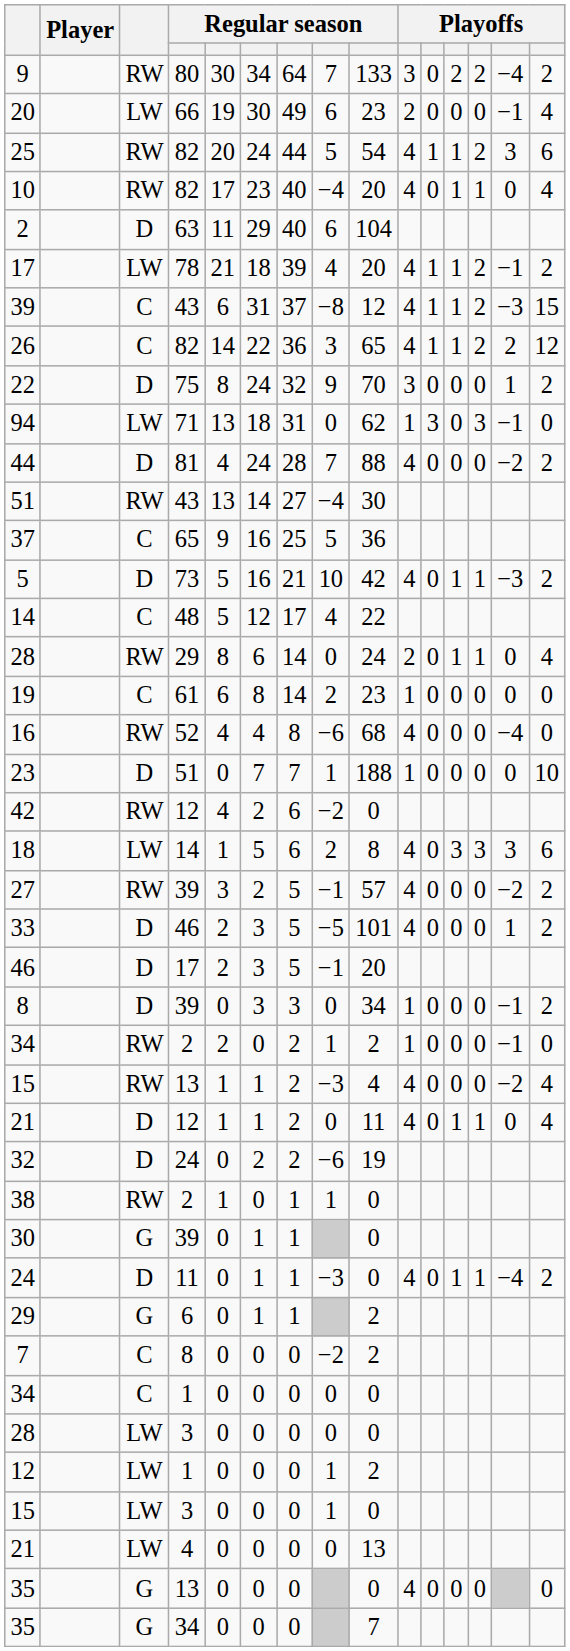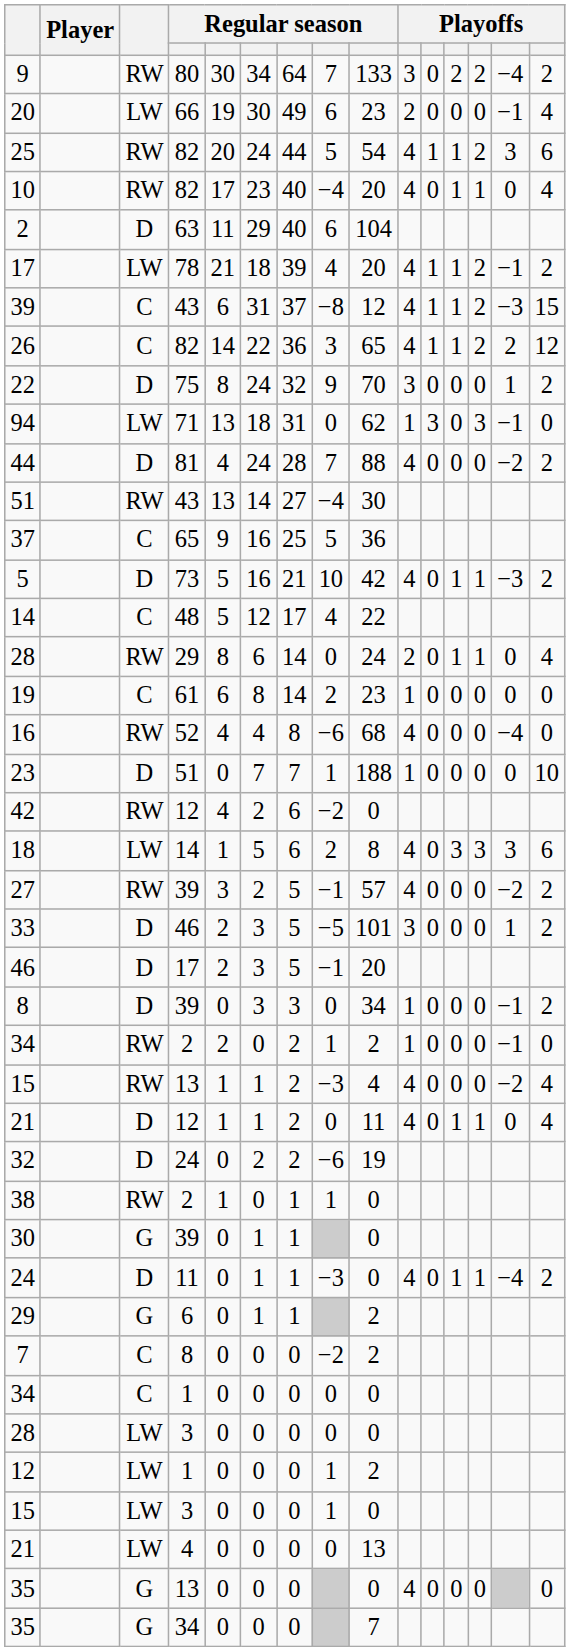(409, 928) 4 -> (409, 928) 3
